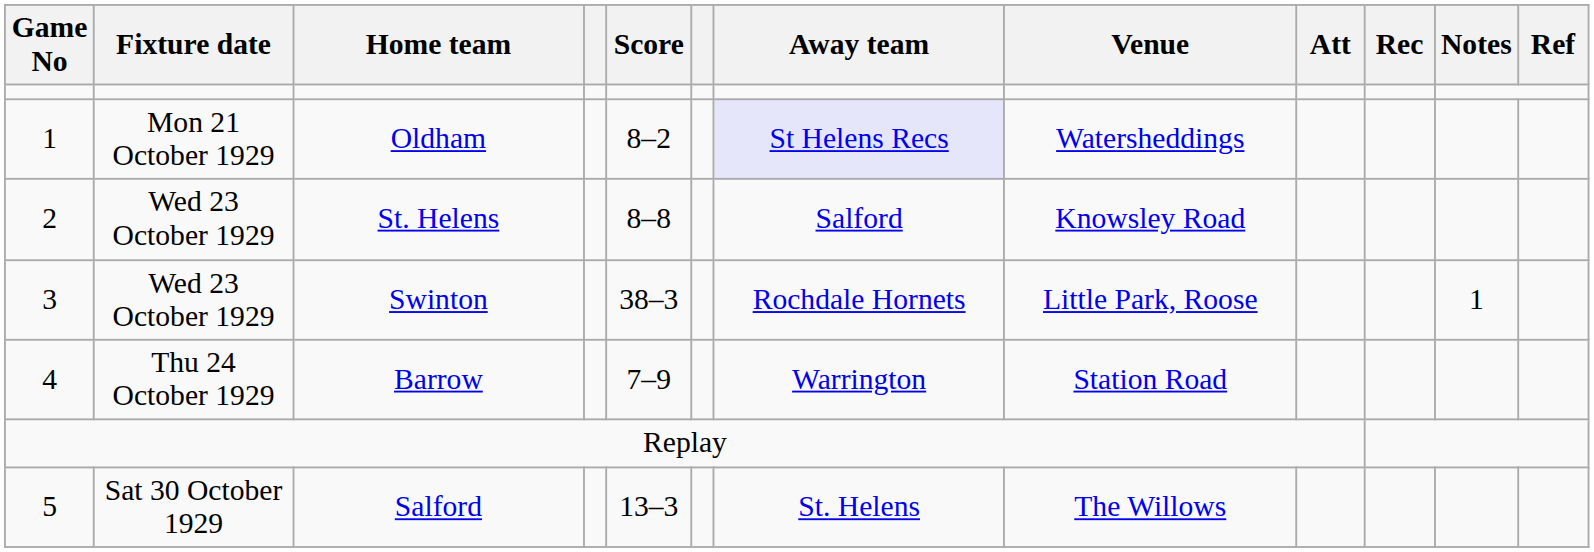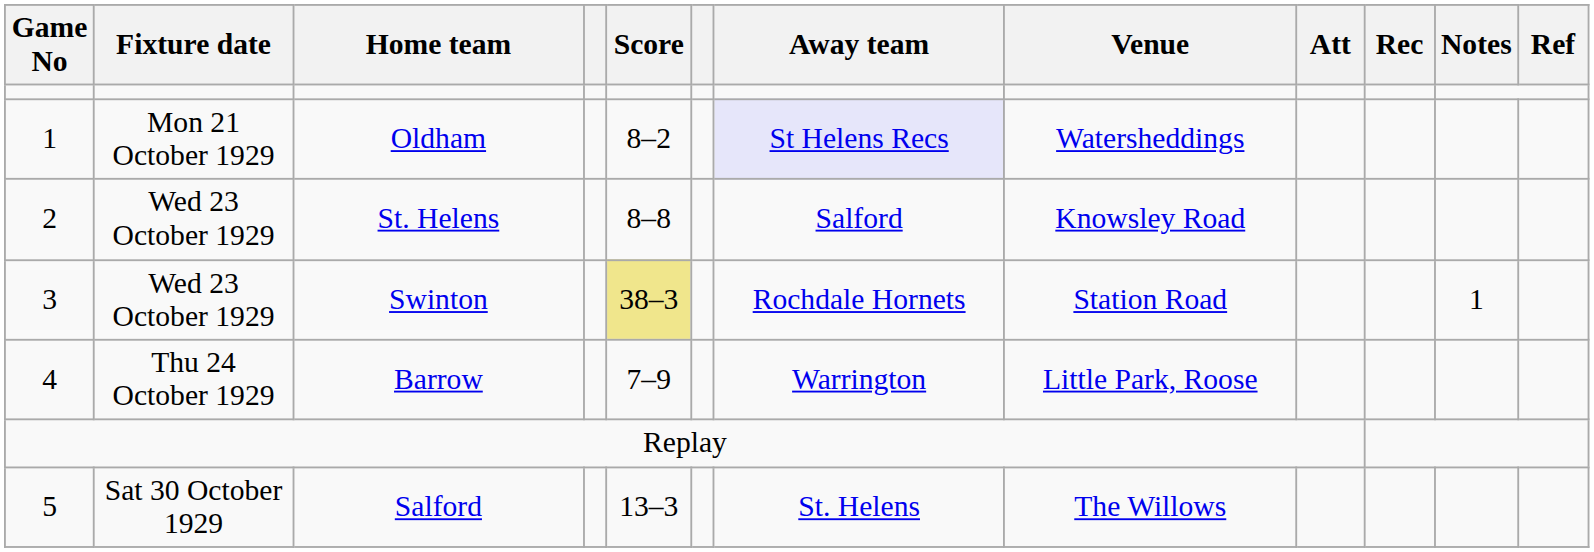(649, 298) no background -> (649, 298) khaki background
(1150, 298) Little Park, Roose -> (1150, 298) Station Road
(1150, 379) Station Road -> (1150, 379) Little Park, Roose
